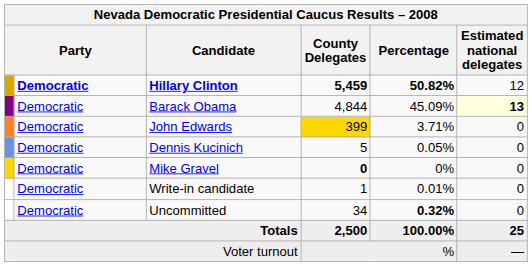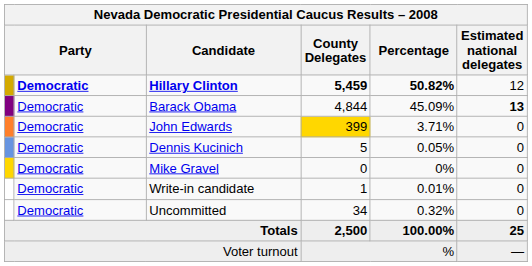(517, 106) lightyellow background -> (517, 106) no background
(364, 168) bold -> (364, 168) normal
(436, 210) bold -> (436, 210) normal
